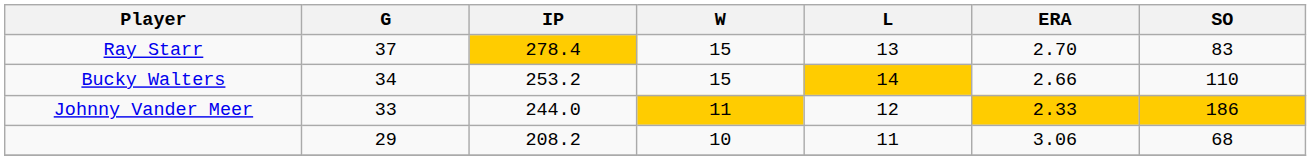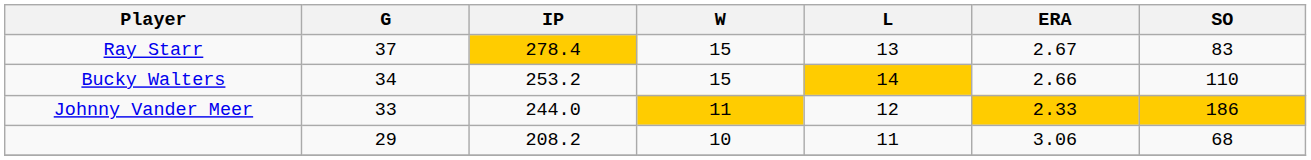(1055, 50) 2.70 -> (1055, 50) 2.67
